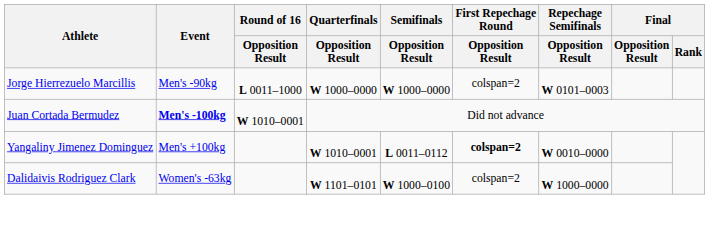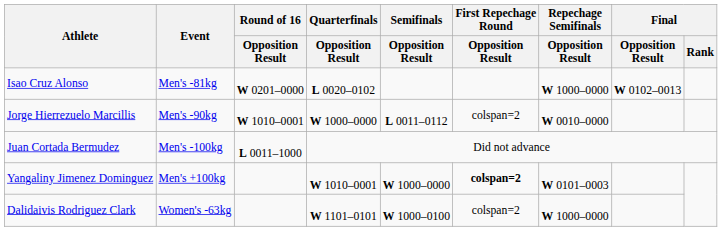+ row: (48, 83)
(270, 90) L 0011–1000 -> (270, 121) W 1010–0001
(416, 90) W 1000–0000 -> (416, 121) L 0011–0112
(575, 90) W 0101–0003 -> (575, 121) W 0010–0000
(192, 115) bold -> (191, 146) normal
(270, 121) W 1010–0001 -> (270, 153) L 0011–1000
(416, 153) L 0011–0112 -> (416, 185) W 1000–0000
(575, 153) W 0010–0000 -> (575, 185) W 0101–0003
